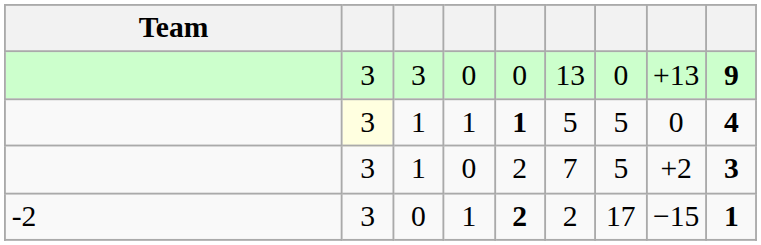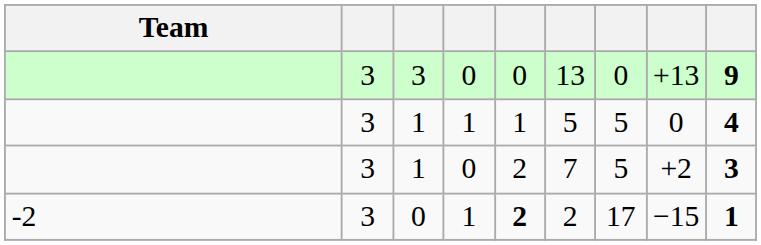(368, 121) lightyellow background -> (368, 121) no background
(520, 121) bold -> (520, 121) normal
